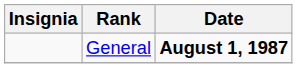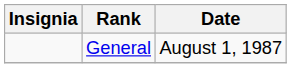(224, 47) bold -> (221, 47) normal
